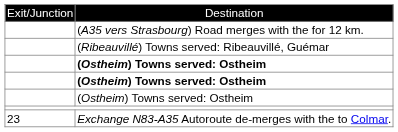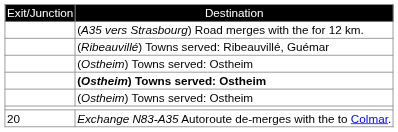(172, 64) bold -> (165, 64) normal
(14, 118) 23 -> (14, 118) 20
